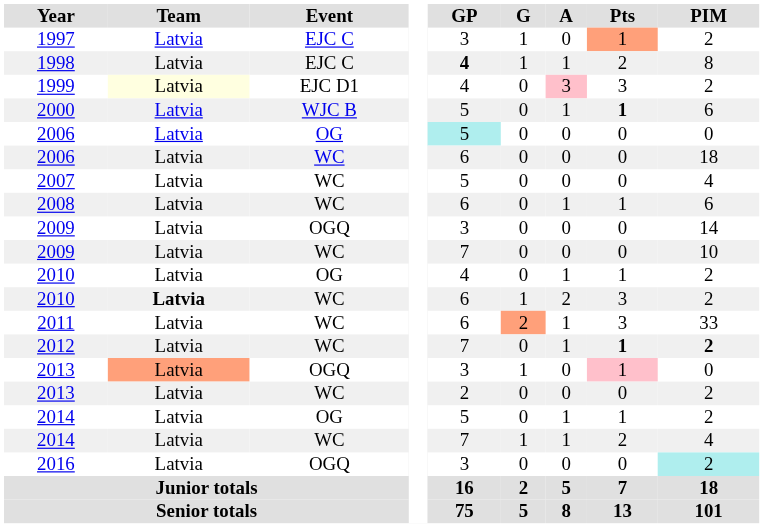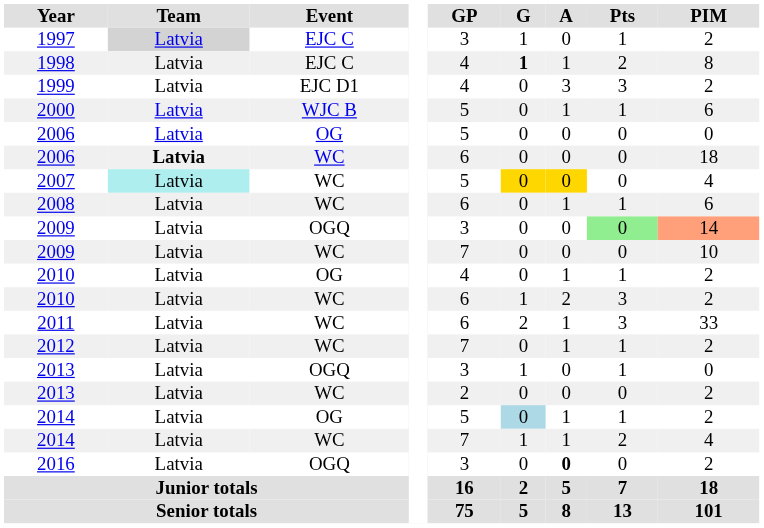(179, 39) no background -> (179, 39) lightgrey background
(622, 39) lightsalmon background -> (622, 39) no background
(464, 62) bold -> (464, 62) normal
(523, 62) normal -> (523, 62) bold
(179, 86) lightyellow background -> (179, 86) no background
(566, 86) pink background -> (566, 86) no background
(622, 110) bold -> (622, 110) normal
(464, 133) paleturquoise background -> (464, 133) no background
(179, 157) normal -> (179, 157) bold
(179, 180) no background -> (179, 180) paleturquoise background
(523, 180) no background -> (523, 180) gold background
(566, 180) no background -> (566, 180) gold background
(622, 228) no background -> (622, 228) lightgreen background
(709, 228) no background -> (709, 228) lightsalmon background
(179, 298) bold -> (179, 298) normal
(523, 322) lightsalmon background -> (523, 322) no background
(622, 346) bold -> (622, 346) normal
(709, 346) bold -> (709, 346) normal
(179, 369) lightsalmon background -> (179, 369) no background
(622, 369) pink background -> (622, 369) no background
(523, 416) no background -> (523, 416) lightblue background
(566, 464) normal -> (566, 464) bold
(709, 464) paleturquoise background -> (709, 464) no background
